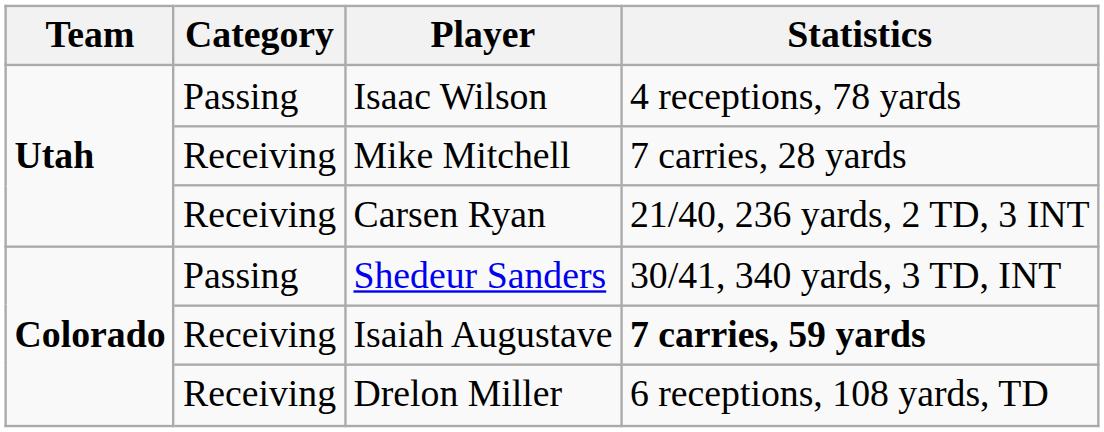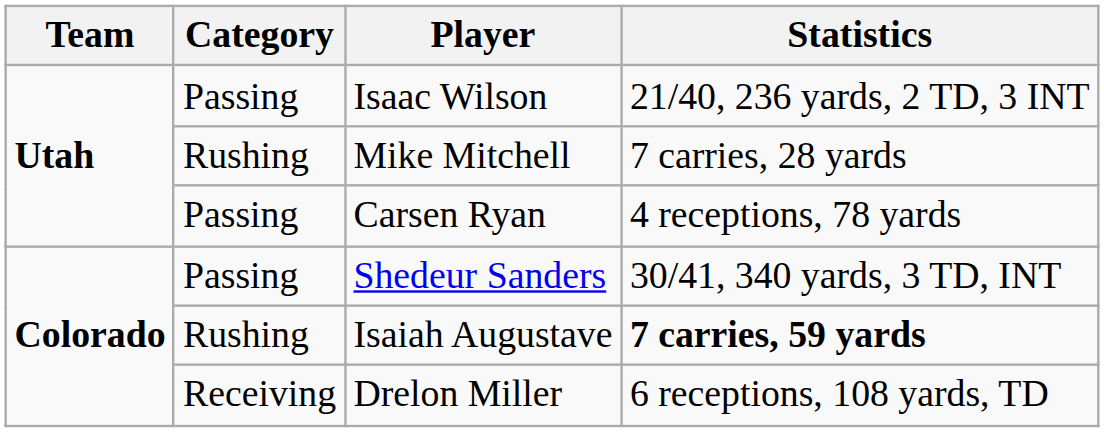(796, 95) 4 receptions, 78 yards -> (860, 95) 21/40, 236 yards, 2 TD, 3 INT
(260, 154) Receiving -> (246, 154) Rushing
(260, 214) Receiving -> (241, 214) Passing
(860, 214) 21/40, 236 yards, 2 TD, 3 INT -> (796, 214) 4 receptions, 78 yards
(260, 334) Receiving -> (246, 334) Rushing
